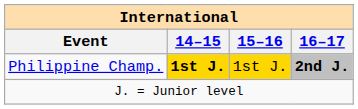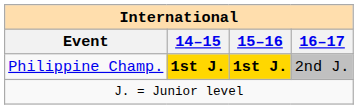(260, 67) normal -> (260, 67) bold
(322, 67) bold -> (322, 67) normal
